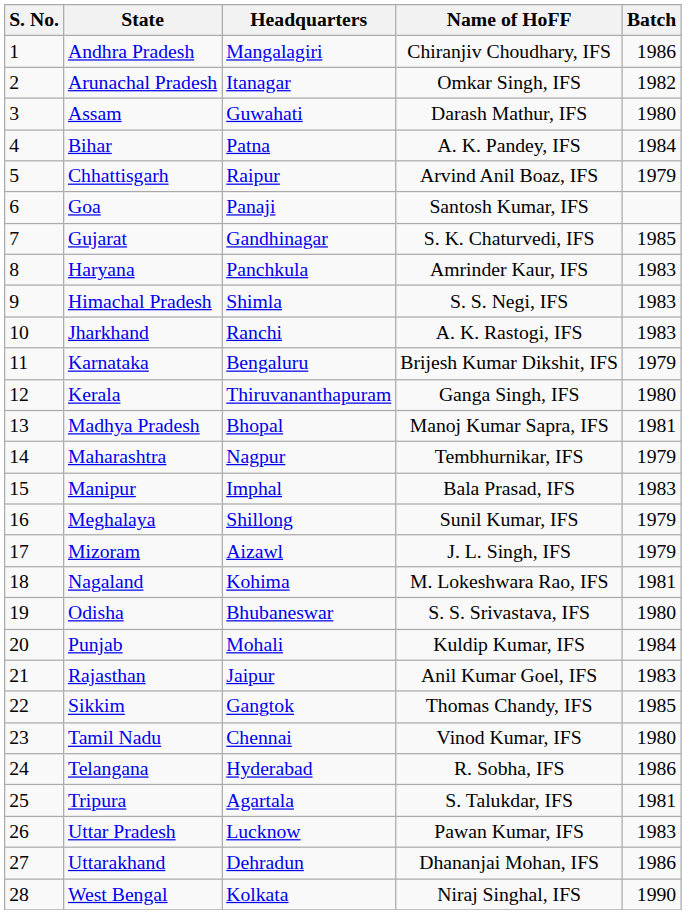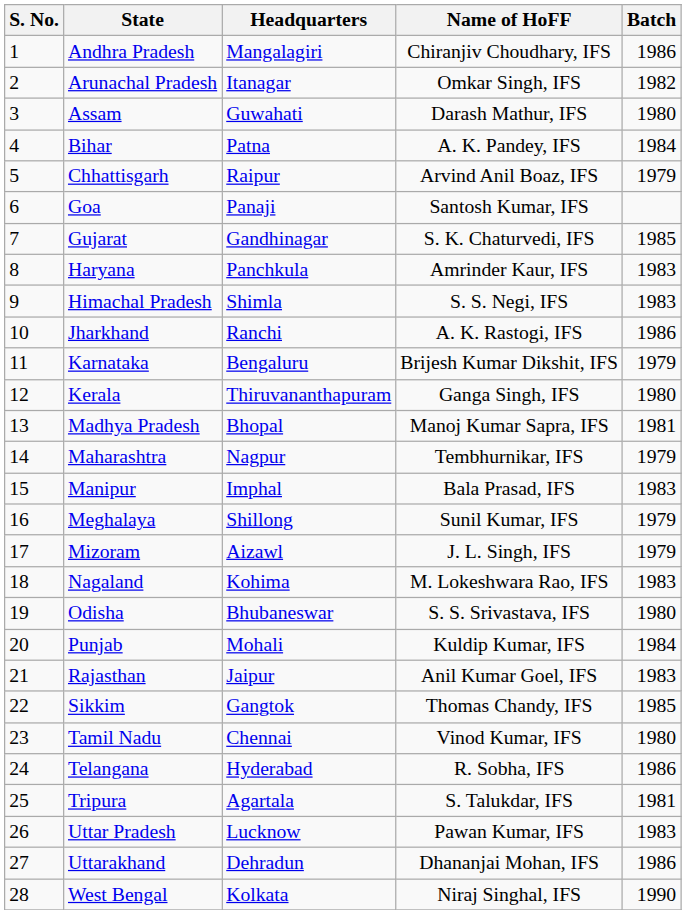(657, 332) 1983 -> (657, 332) 1986
(657, 581) 1981 -> (657, 581) 1983
